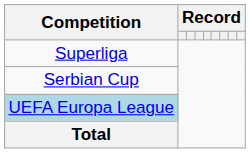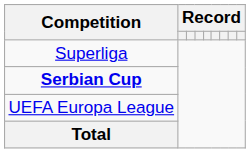(91, 80) normal -> (91, 80) bold
(91, 107) lightblue background -> (91, 107) no background
